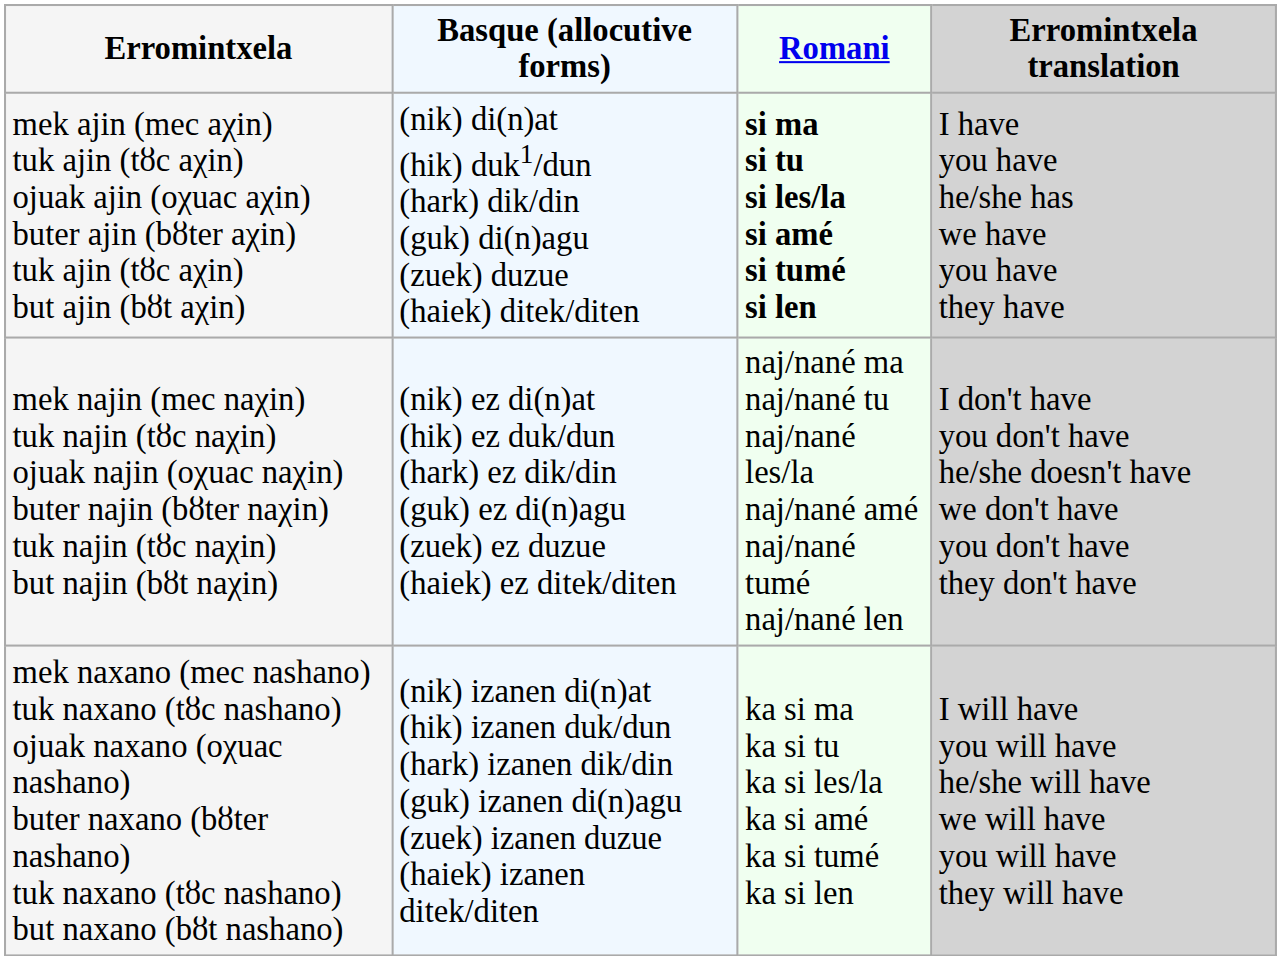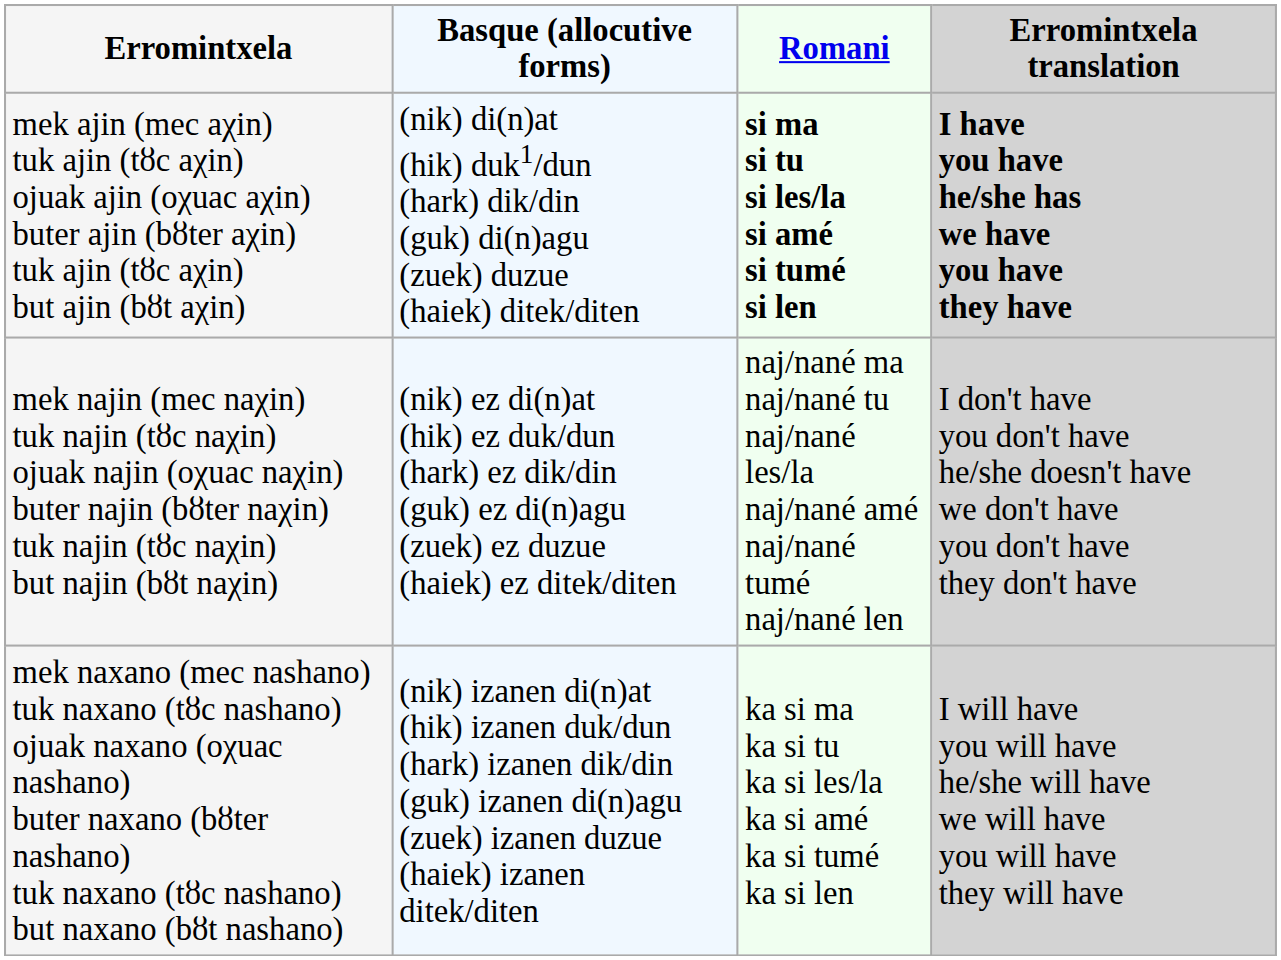(1006, 215) normal -> (1010, 215) bold
